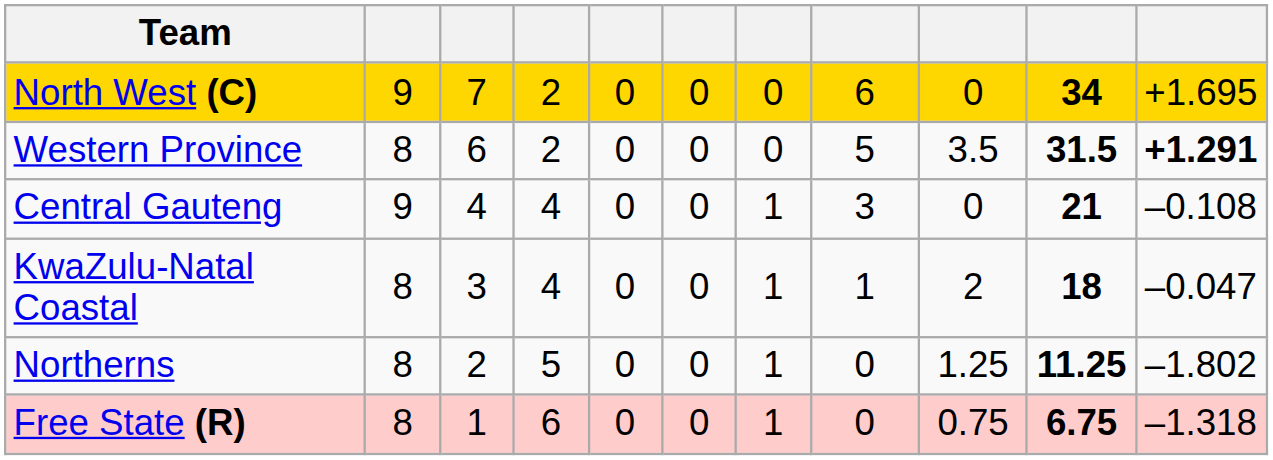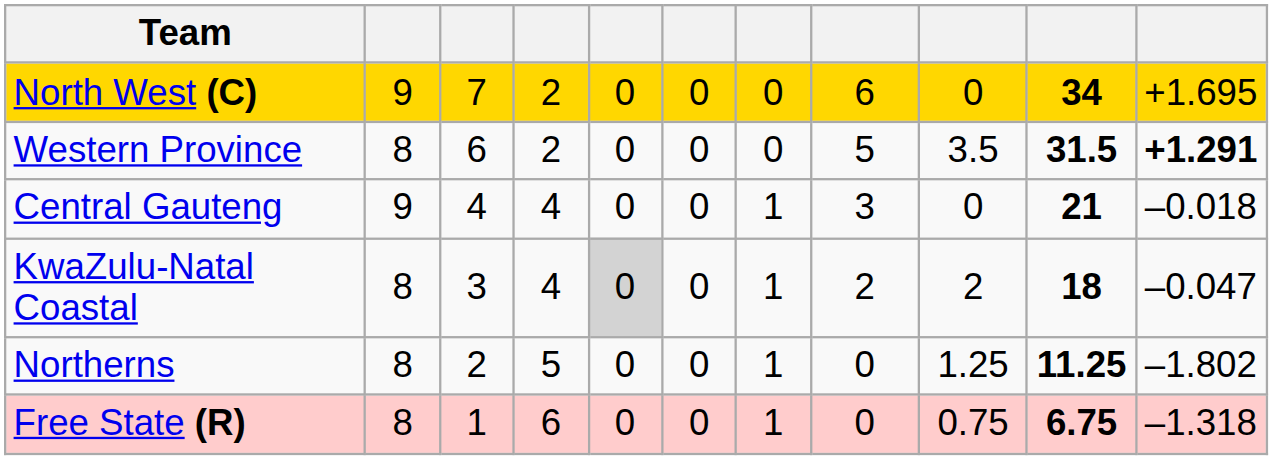(1201, 207) –0.108 -> (1201, 207) –0.018
(625, 286) no background -> (625, 286) lightgrey background
(865, 286) 1 -> (865, 286) 2
